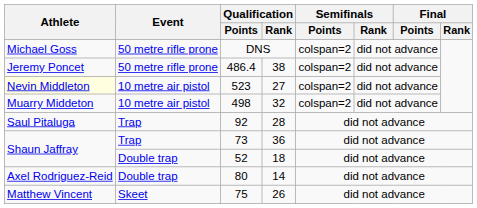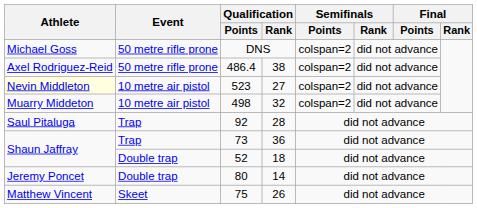(45, 67) Jeremy Poncet -> (60, 67) Axel Rodriguez-Reid
(60, 177) Axel Rodriguez-Reid -> (45, 177) Jeremy Poncet
